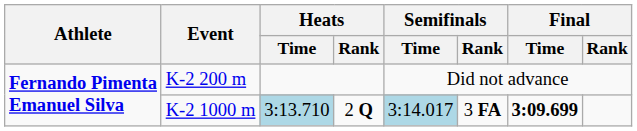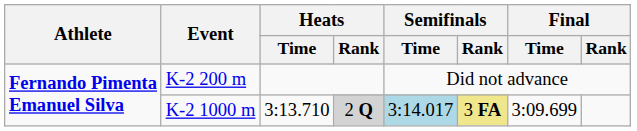(297, 110) lightblue background -> (297, 110) no background
(359, 110) no background -> (359, 110) lightgrey background
(482, 110) no background -> (482, 110) khaki background
(545, 110) bold -> (544, 110) normal
